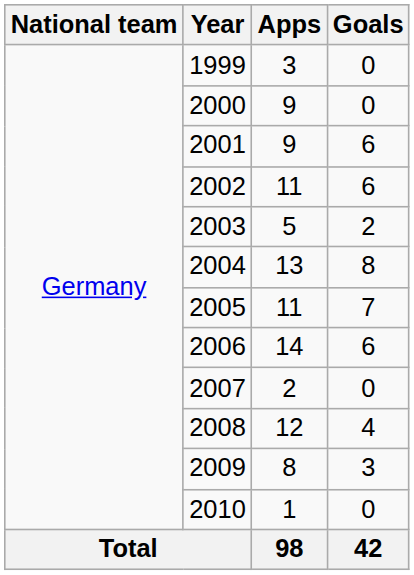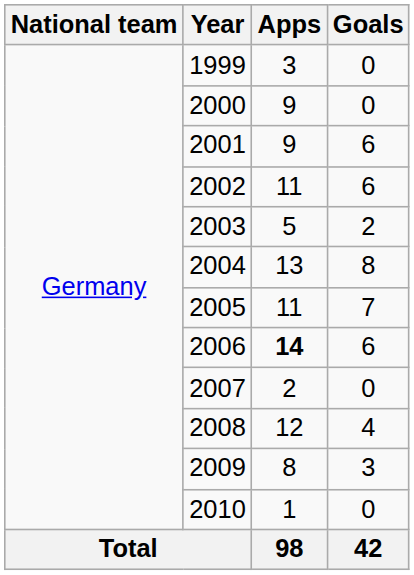(289, 347) normal -> (289, 347) bold
